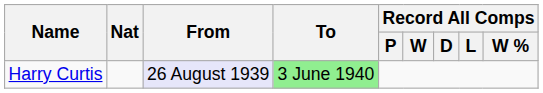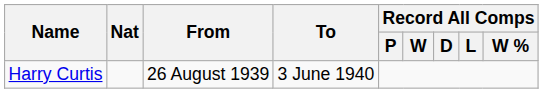(208, 74) lavender background -> (208, 74) no background
(326, 74) lightgreen background -> (326, 74) no background
